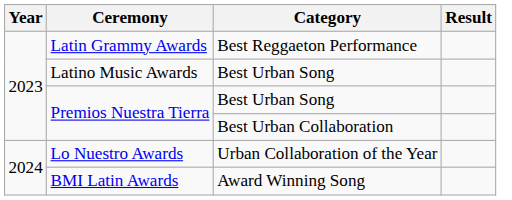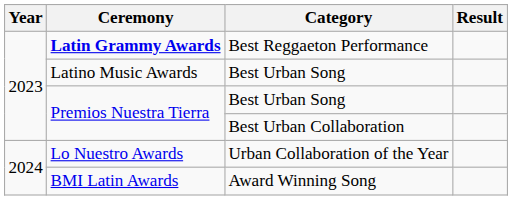(129, 45) normal -> (136, 45) bold
